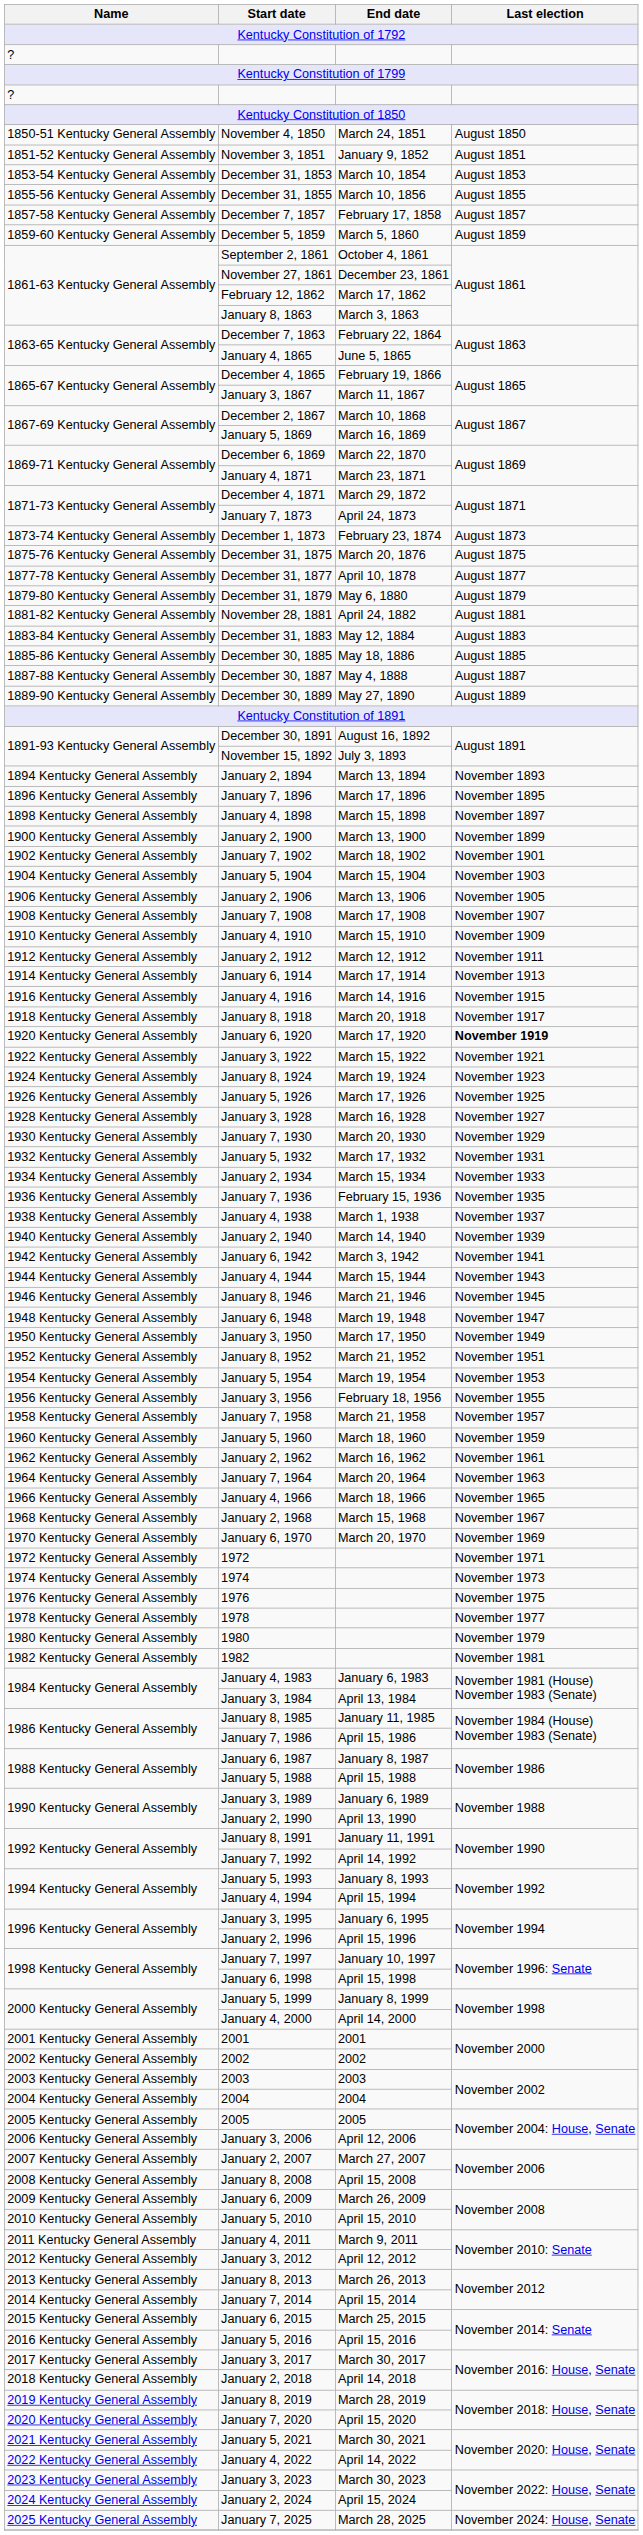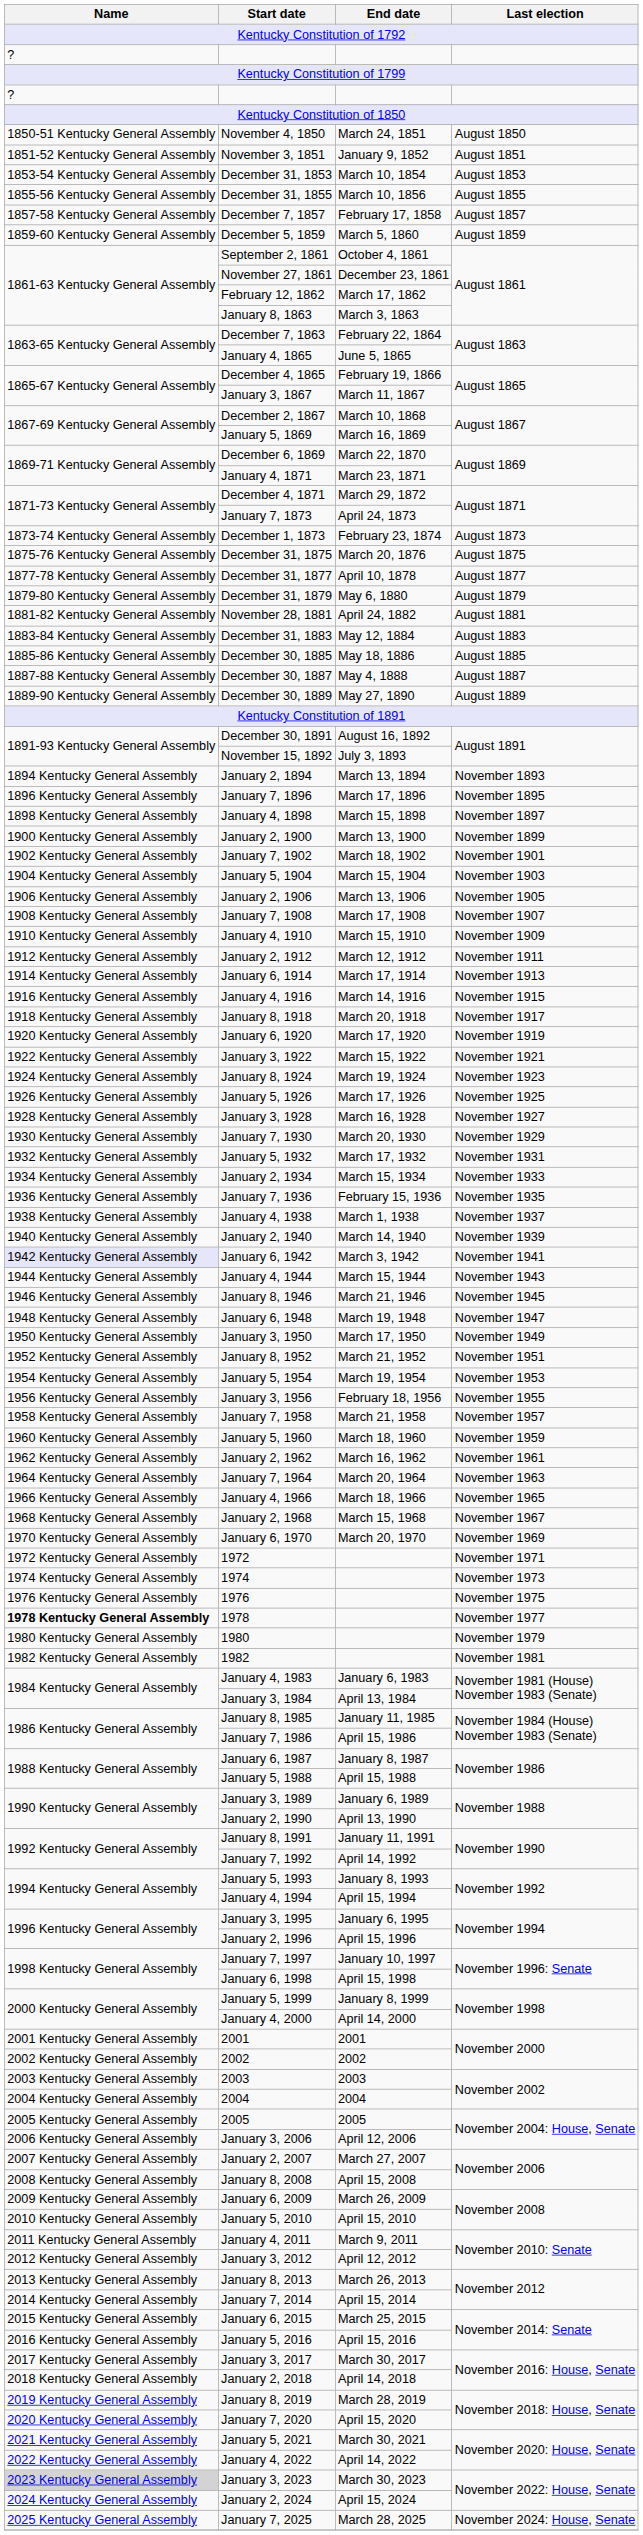(502, 1036) bold -> (500, 1036) normal
(102, 1257) no background -> (102, 1257) lavender background
(102, 1618) normal -> (108, 1618) bold
(102, 2480) no background -> (102, 2480) lightgrey background
